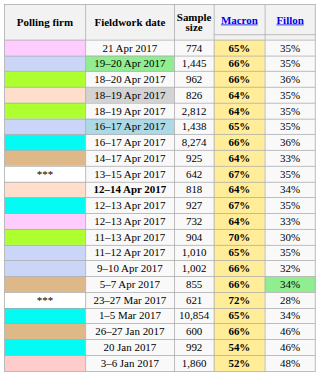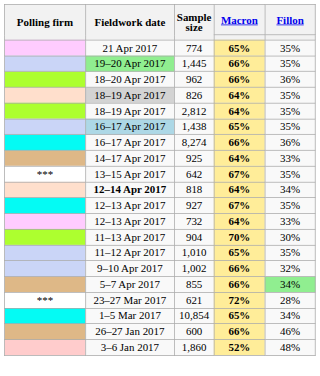- row: (194, 348)
